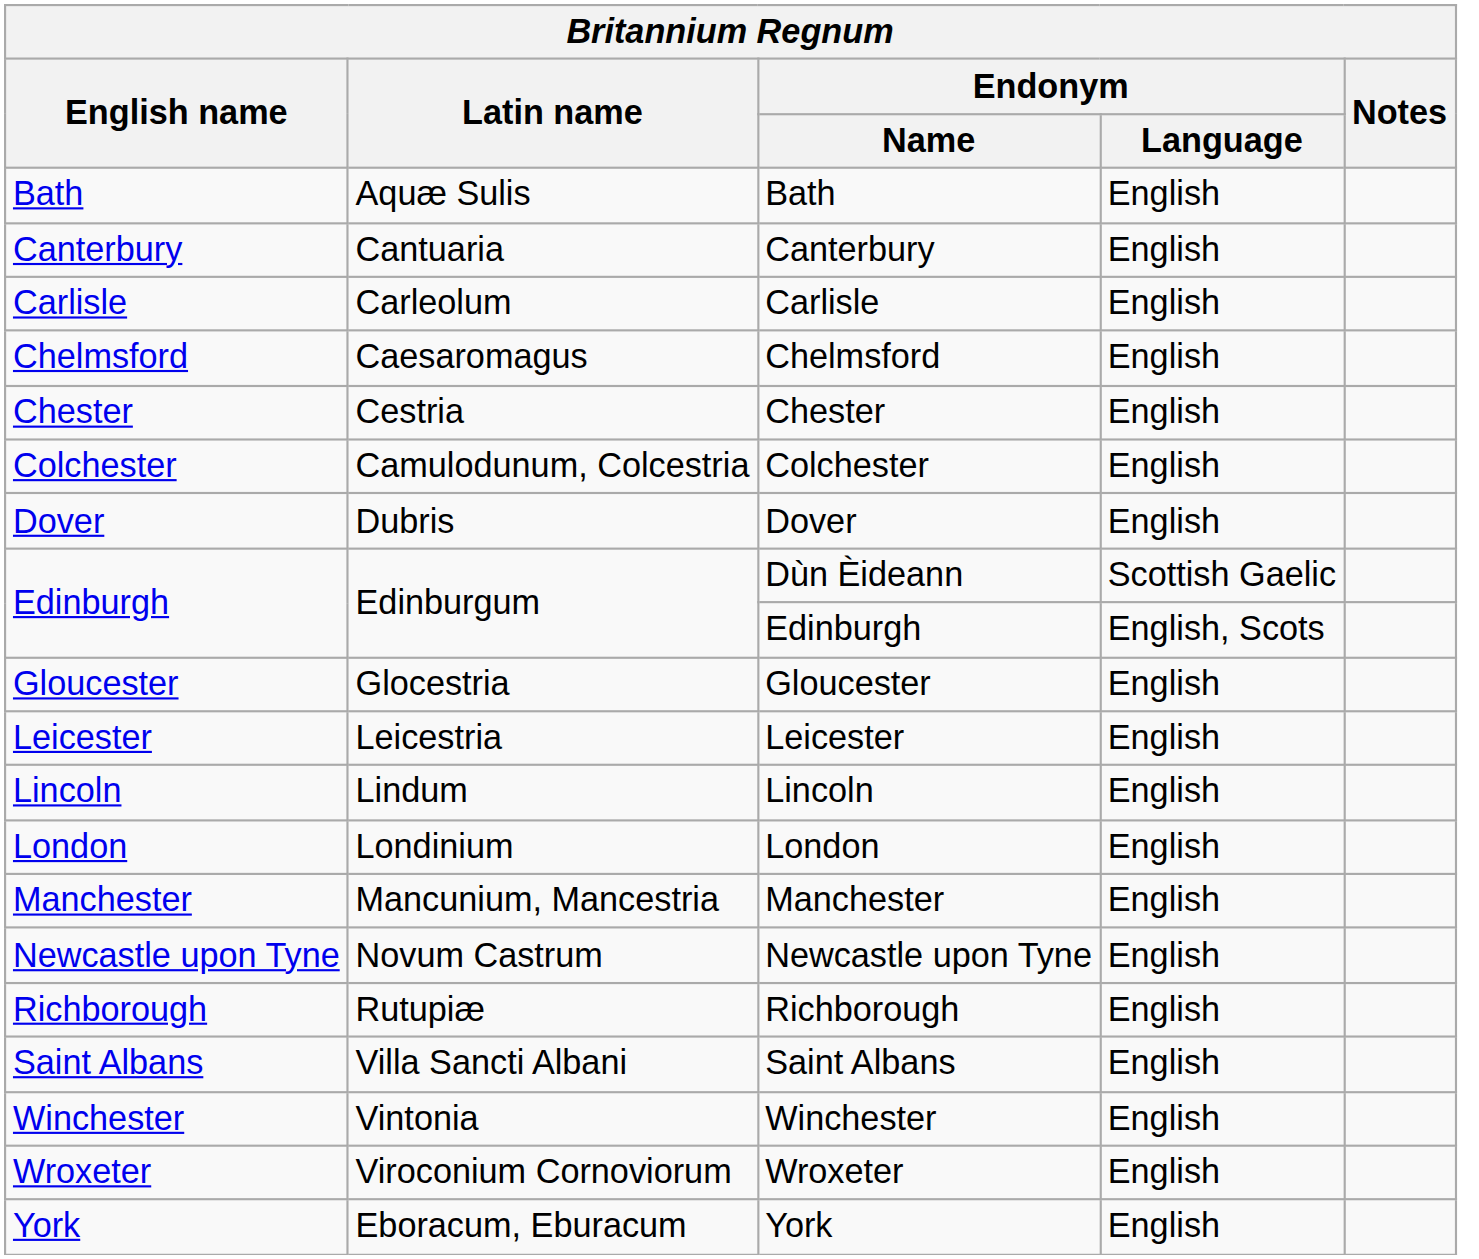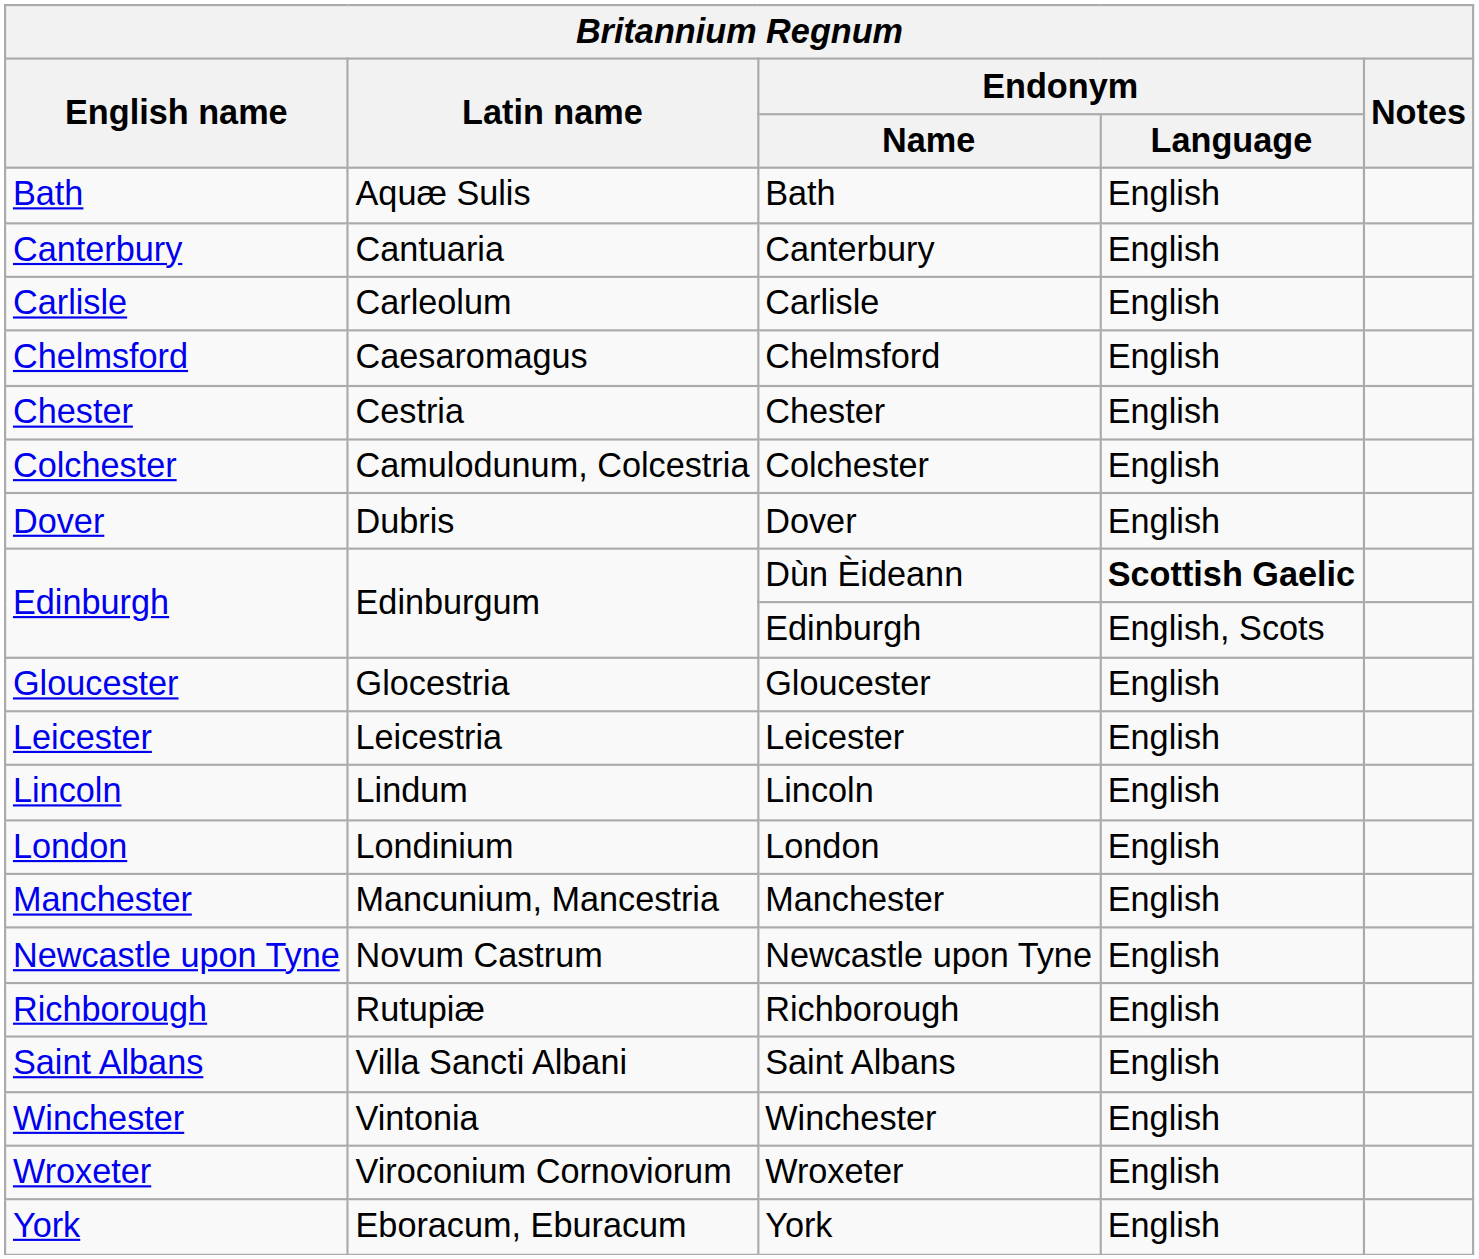(1222, 574) normal -> (1231, 574) bold
